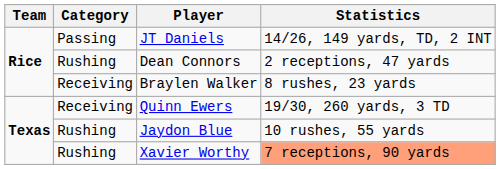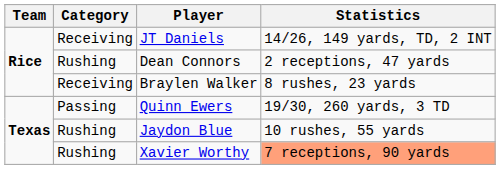(87, 39) Passing -> (95, 39) Receiving
(95, 108) Receiving -> (87, 108) Passing
